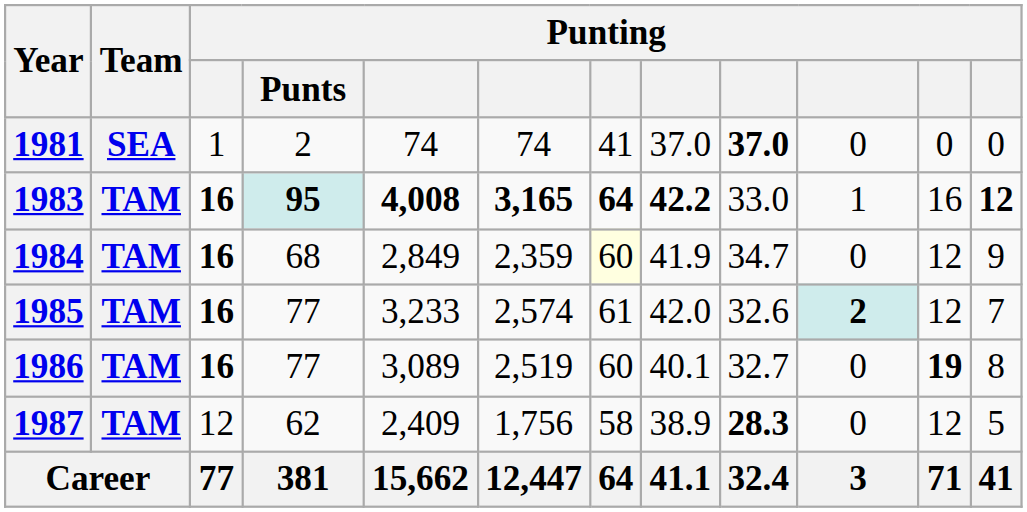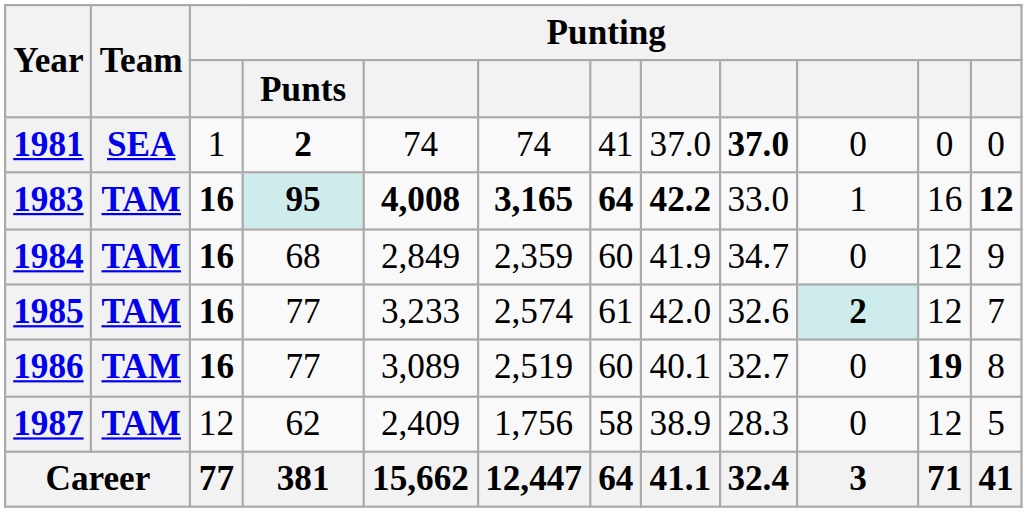(303, 144) normal -> (303, 144) bold
(616, 255) lightyellow background -> (616, 255) no background
(758, 423) bold -> (758, 423) normal
